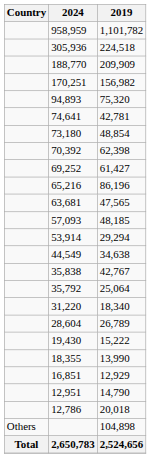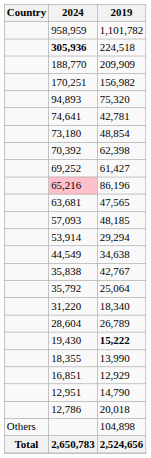(69, 47) normal -> (69, 47) bold
(66, 185) no background -> (66, 185) pink background
(115, 340) normal -> (115, 340) bold
